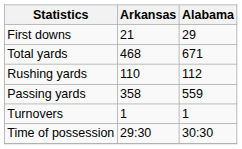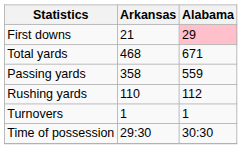(189, 34) no background -> (189, 34) pink background
rows swapped: (47, 74) <-> (46, 94)
